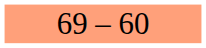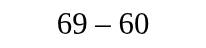(103, 23) lightsalmon background -> (103, 23) no background
